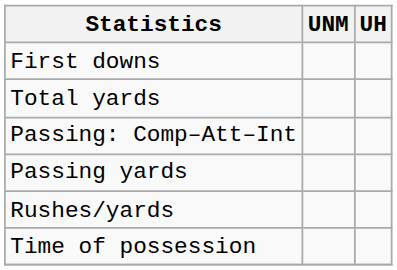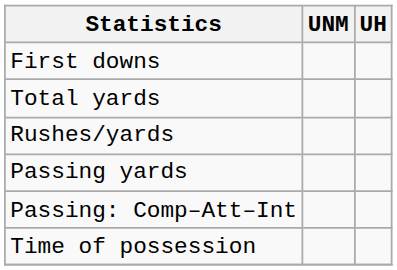rows swapped: (92, 210) <-> (154, 135)
